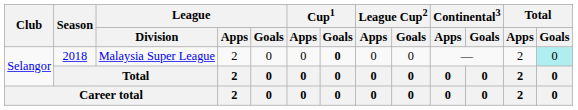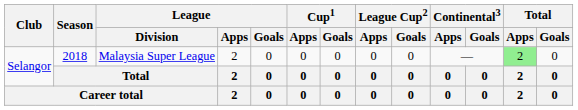(338, 56) bold -> (338, 56) normal
(520, 56) no background -> (520, 56) lightgreen background
(554, 56) paleturquoise background -> (554, 56) no background
